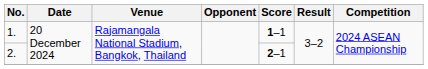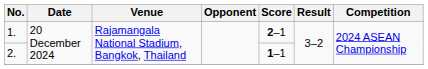(277, 32) 1–1 -> (277, 32) 2–1
(277, 53) 2–1 -> (277, 53) 1–1
